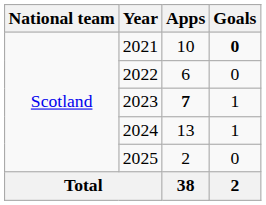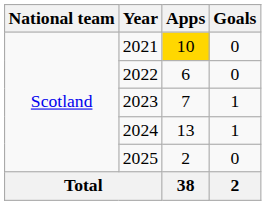(186, 46) no background -> (186, 46) gold background
(235, 46) bold -> (235, 46) normal
(186, 102) bold -> (186, 102) normal
